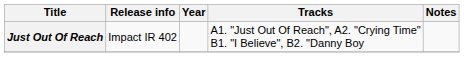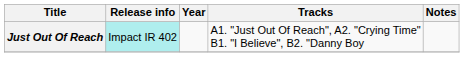(143, 36) no background -> (143, 36) paleturquoise background
